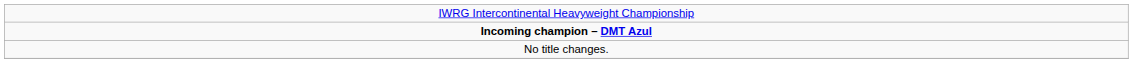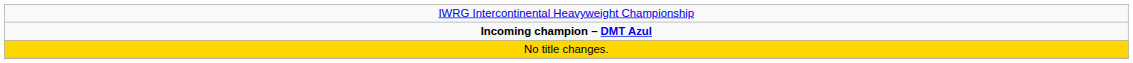(566, 49) no background -> (566, 49) gold background
